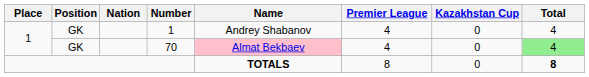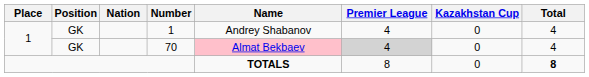(387, 47) no background -> (387, 47) lightgrey background
(553, 47) lightgreen background -> (553, 47) no background
